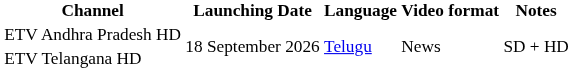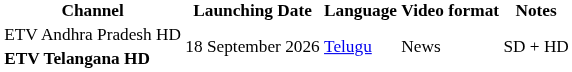(73, 58) normal -> (77, 58) bold
